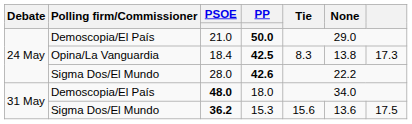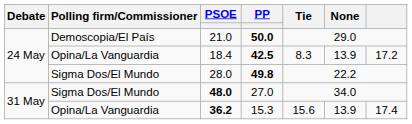(345, 56) 13.8 -> (345, 56) 13.9
(386, 56) 17.3 -> (386, 56) 17.2
(262, 74) 42.6 -> (262, 74) 49.8
(103, 92) Demoscopia/El País -> (105, 92) Sigma Dos/El Mundo
(262, 92) 18.0 -> (262, 92) 27.0
(105, 110) Sigma Dos/El Mundo -> (105, 110) Opina/La Vanguardia
(345, 110) 13.6 -> (345, 110) 13.9
(386, 110) 17.5 -> (386, 110) 17.4
